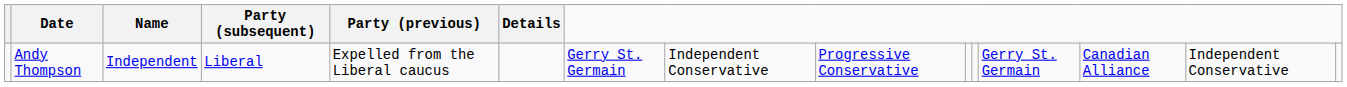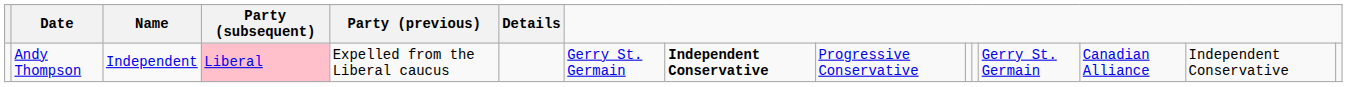(234, 63) no background -> (234, 63) pink background
(718, 63) normal -> (718, 63) bold
